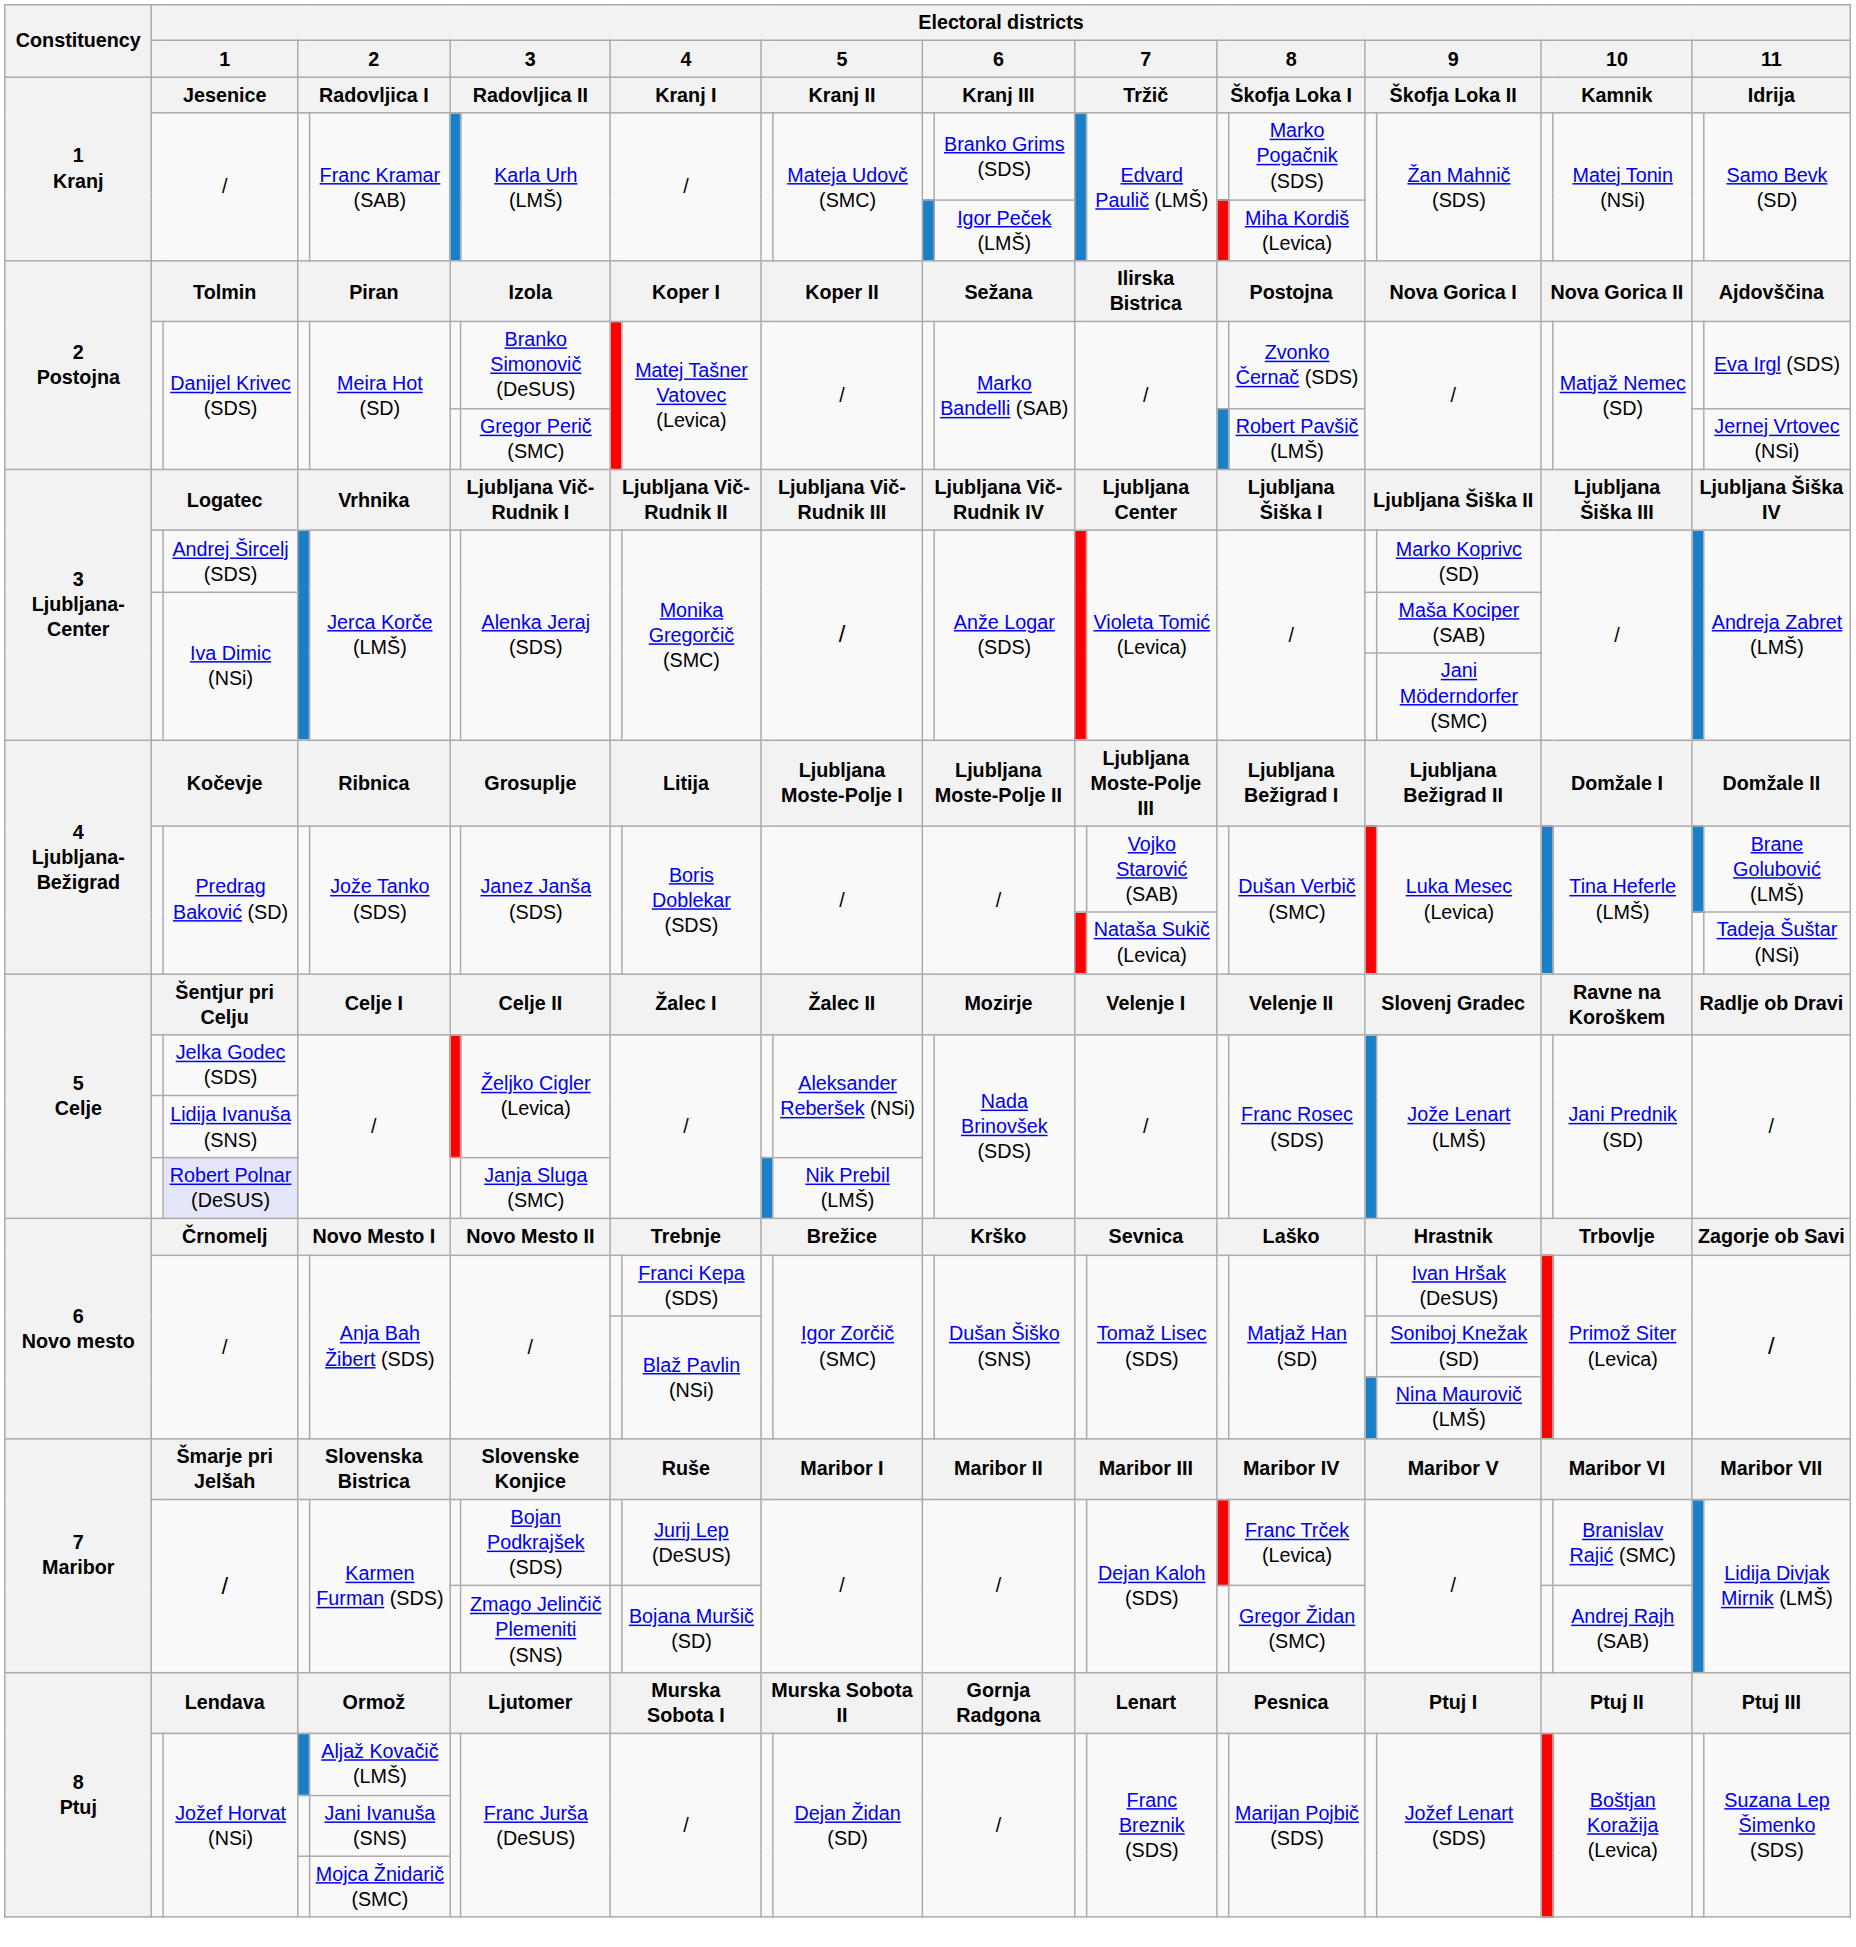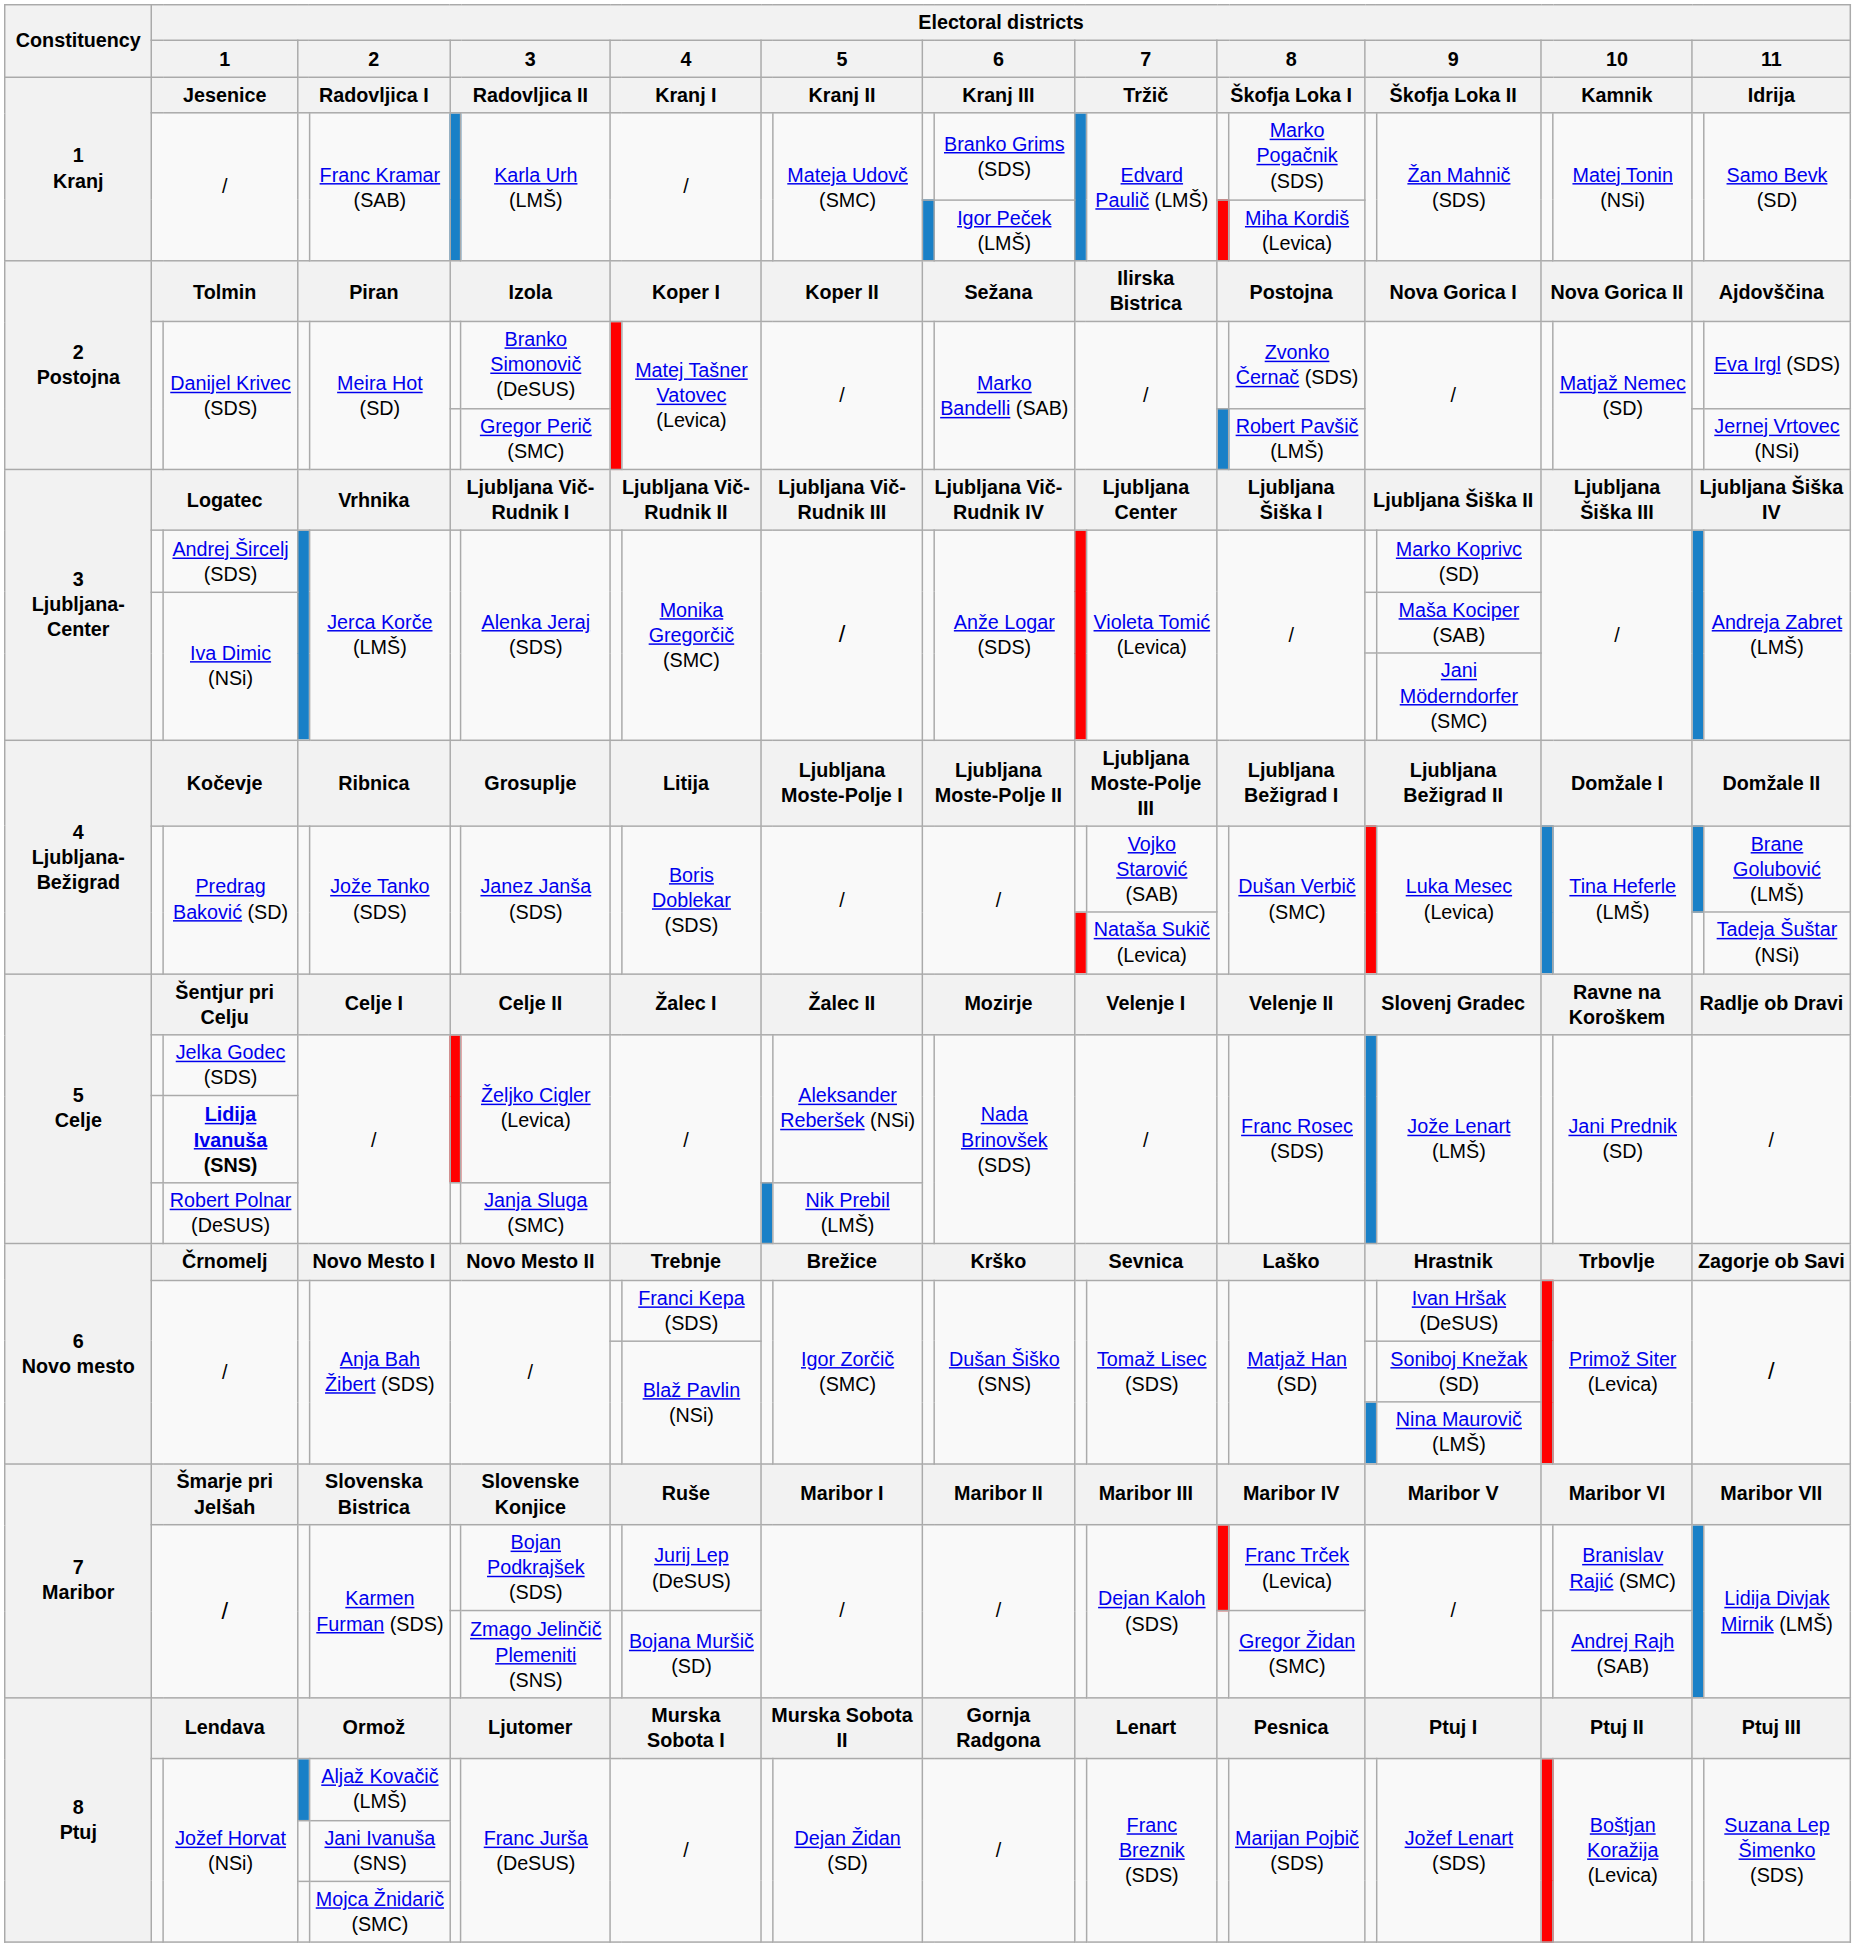(231, 1127) normal -> (231, 1138) bold
(231, 1188) lavender background -> (231, 1213) no background
